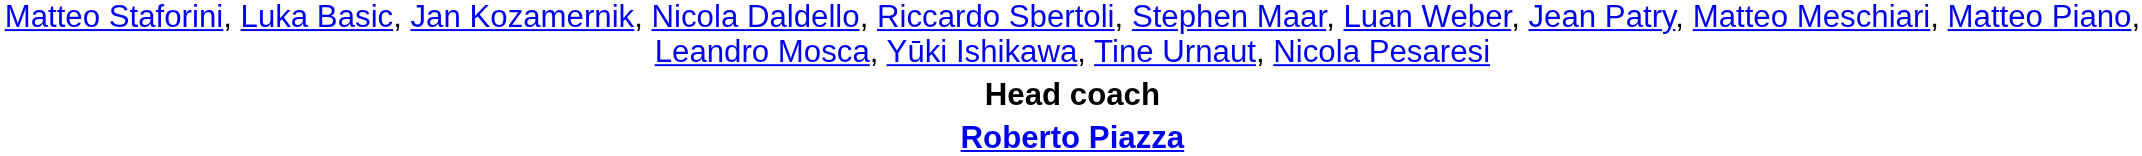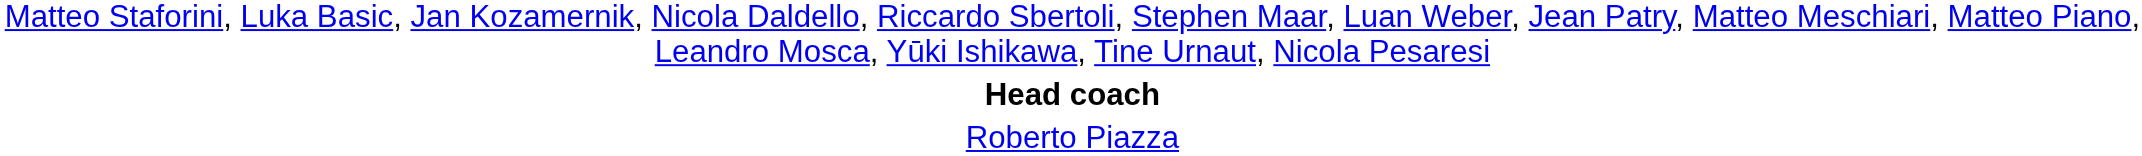(1072, 137) bold -> (1072, 137) normal
